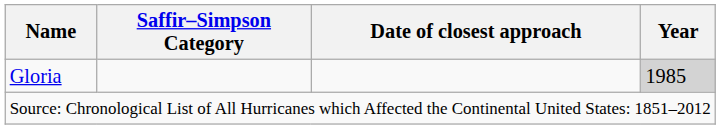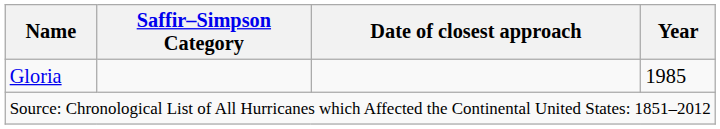(666, 75) lightgrey background -> (666, 75) no background
